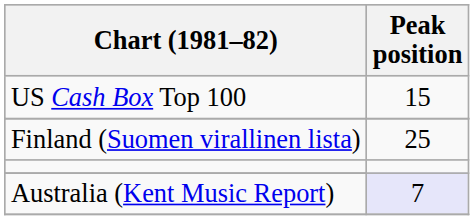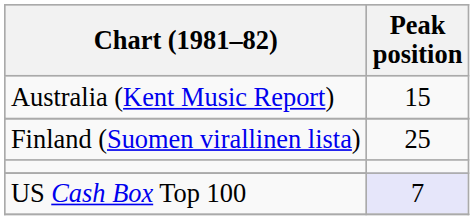(129, 97) US Cash Box Top 100 -> (173, 97) Australia (Kent Music Report)
(173, 192) Australia (Kent Music Report) -> (129, 192) US Cash Box Top 100
